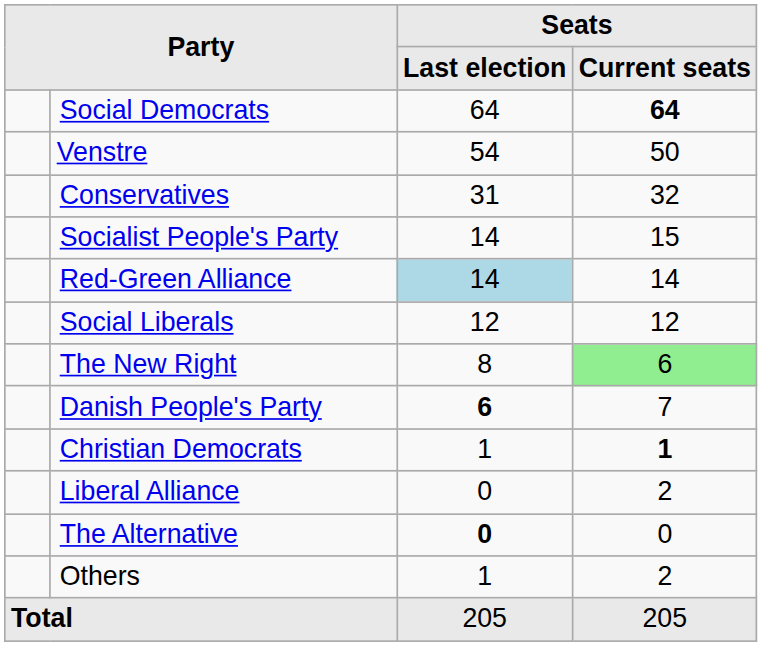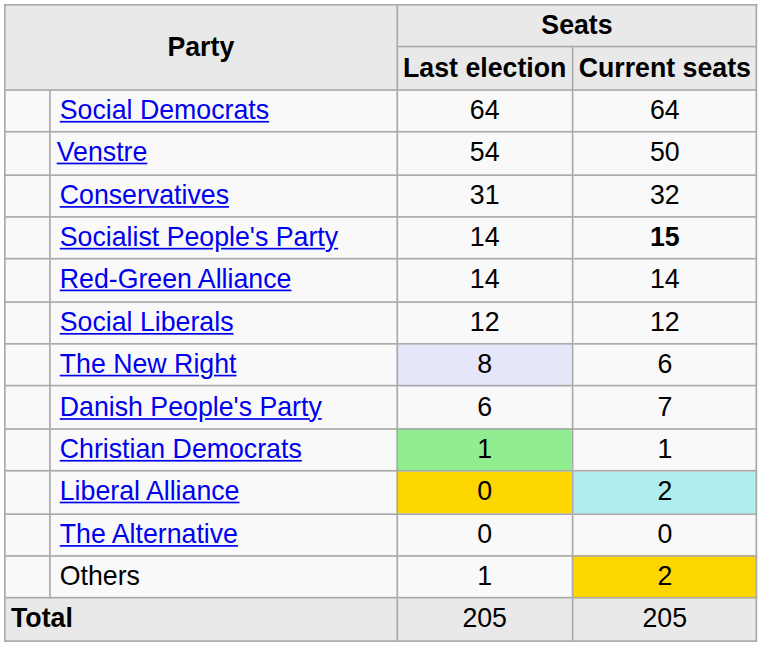(665, 110) bold -> (665, 110) normal
(665, 237) normal -> (665, 237) bold
(485, 279) lightblue background -> (485, 279) no background
(485, 364) no background -> (485, 364) lavender background
(665, 364) lightgreen background -> (665, 364) no background
(485, 407) bold -> (485, 407) normal
(485, 449) no background -> (485, 449) lightgreen background
(665, 449) bold -> (665, 449) normal
(485, 491) no background -> (485, 491) gold background
(665, 491) no background -> (665, 491) paleturquoise background
(485, 534) bold -> (485, 534) normal
(665, 576) no background -> (665, 576) gold background
